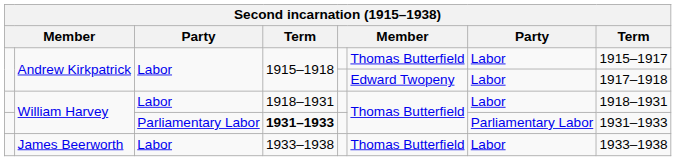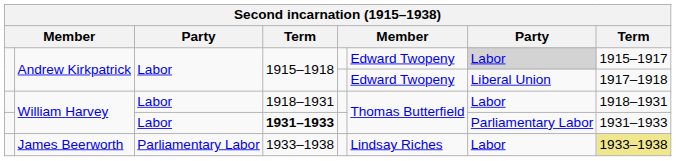(407, 58) Thomas Butterfield -> (402, 58) Edward Twopeny
(488, 58) no background -> (488, 58) lightgrey background
(488, 79) Labor -> (511, 79) Liberal Union
(198, 123) Parliamentary Labor -> (155, 123) Labor
(155, 144) Labor -> (198, 144) Parliamentary Labor
(407, 144) Thomas Butterfield -> (397, 144) Lindsay Riches
(634, 144) no background -> (634, 144) khaki background
